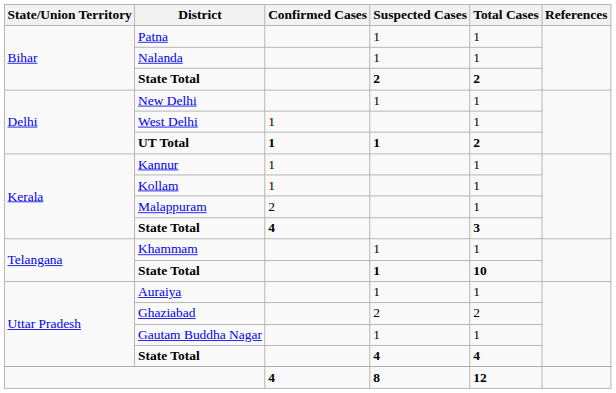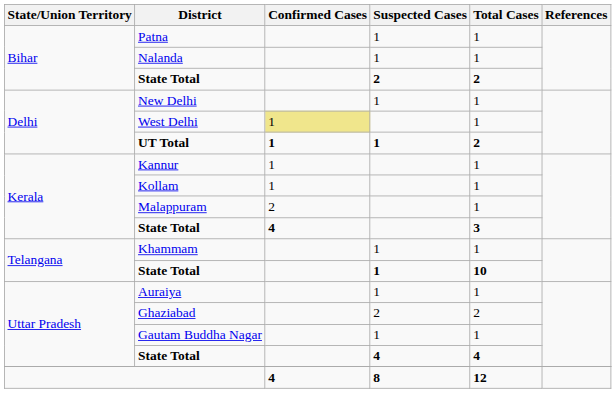(272, 121) no background -> (272, 121) khaki background
